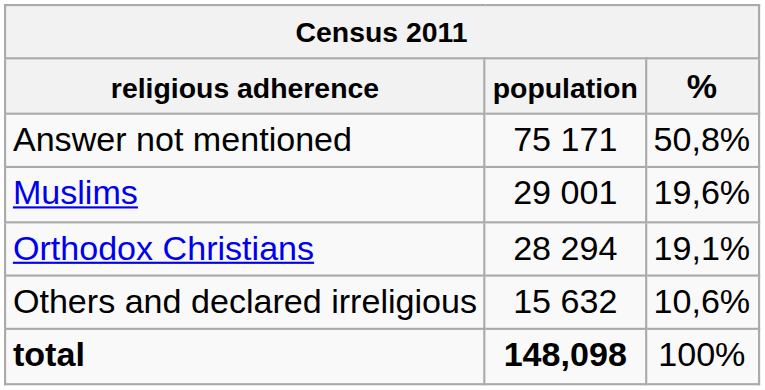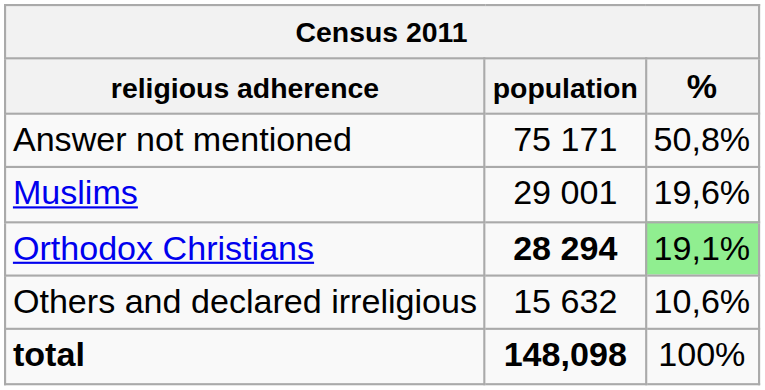(565, 247) normal -> (565, 247) bold
(702, 247) no background -> (702, 247) lightgreen background
